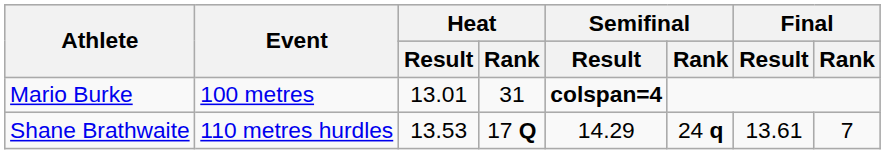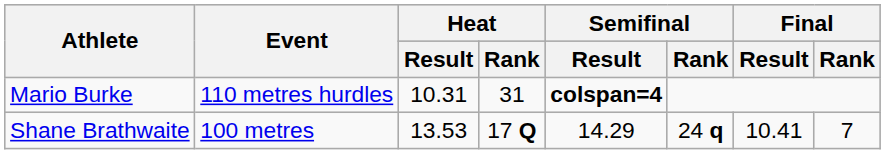(257, 95) 100 metres -> (297, 95) 110 metres hurdles
(439, 95) 13.01 -> (439, 95) 10.31
(297, 131) 110 metres hurdles -> (257, 131) 100 metres
(774, 131) 13.61 -> (774, 131) 10.41
